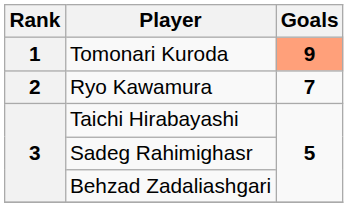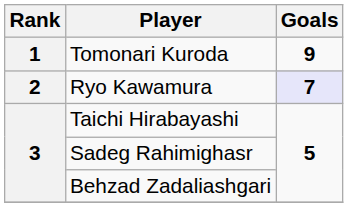(310, 53) lightsalmon background -> (310, 53) no background
(310, 86) no background -> (310, 86) lavender background
